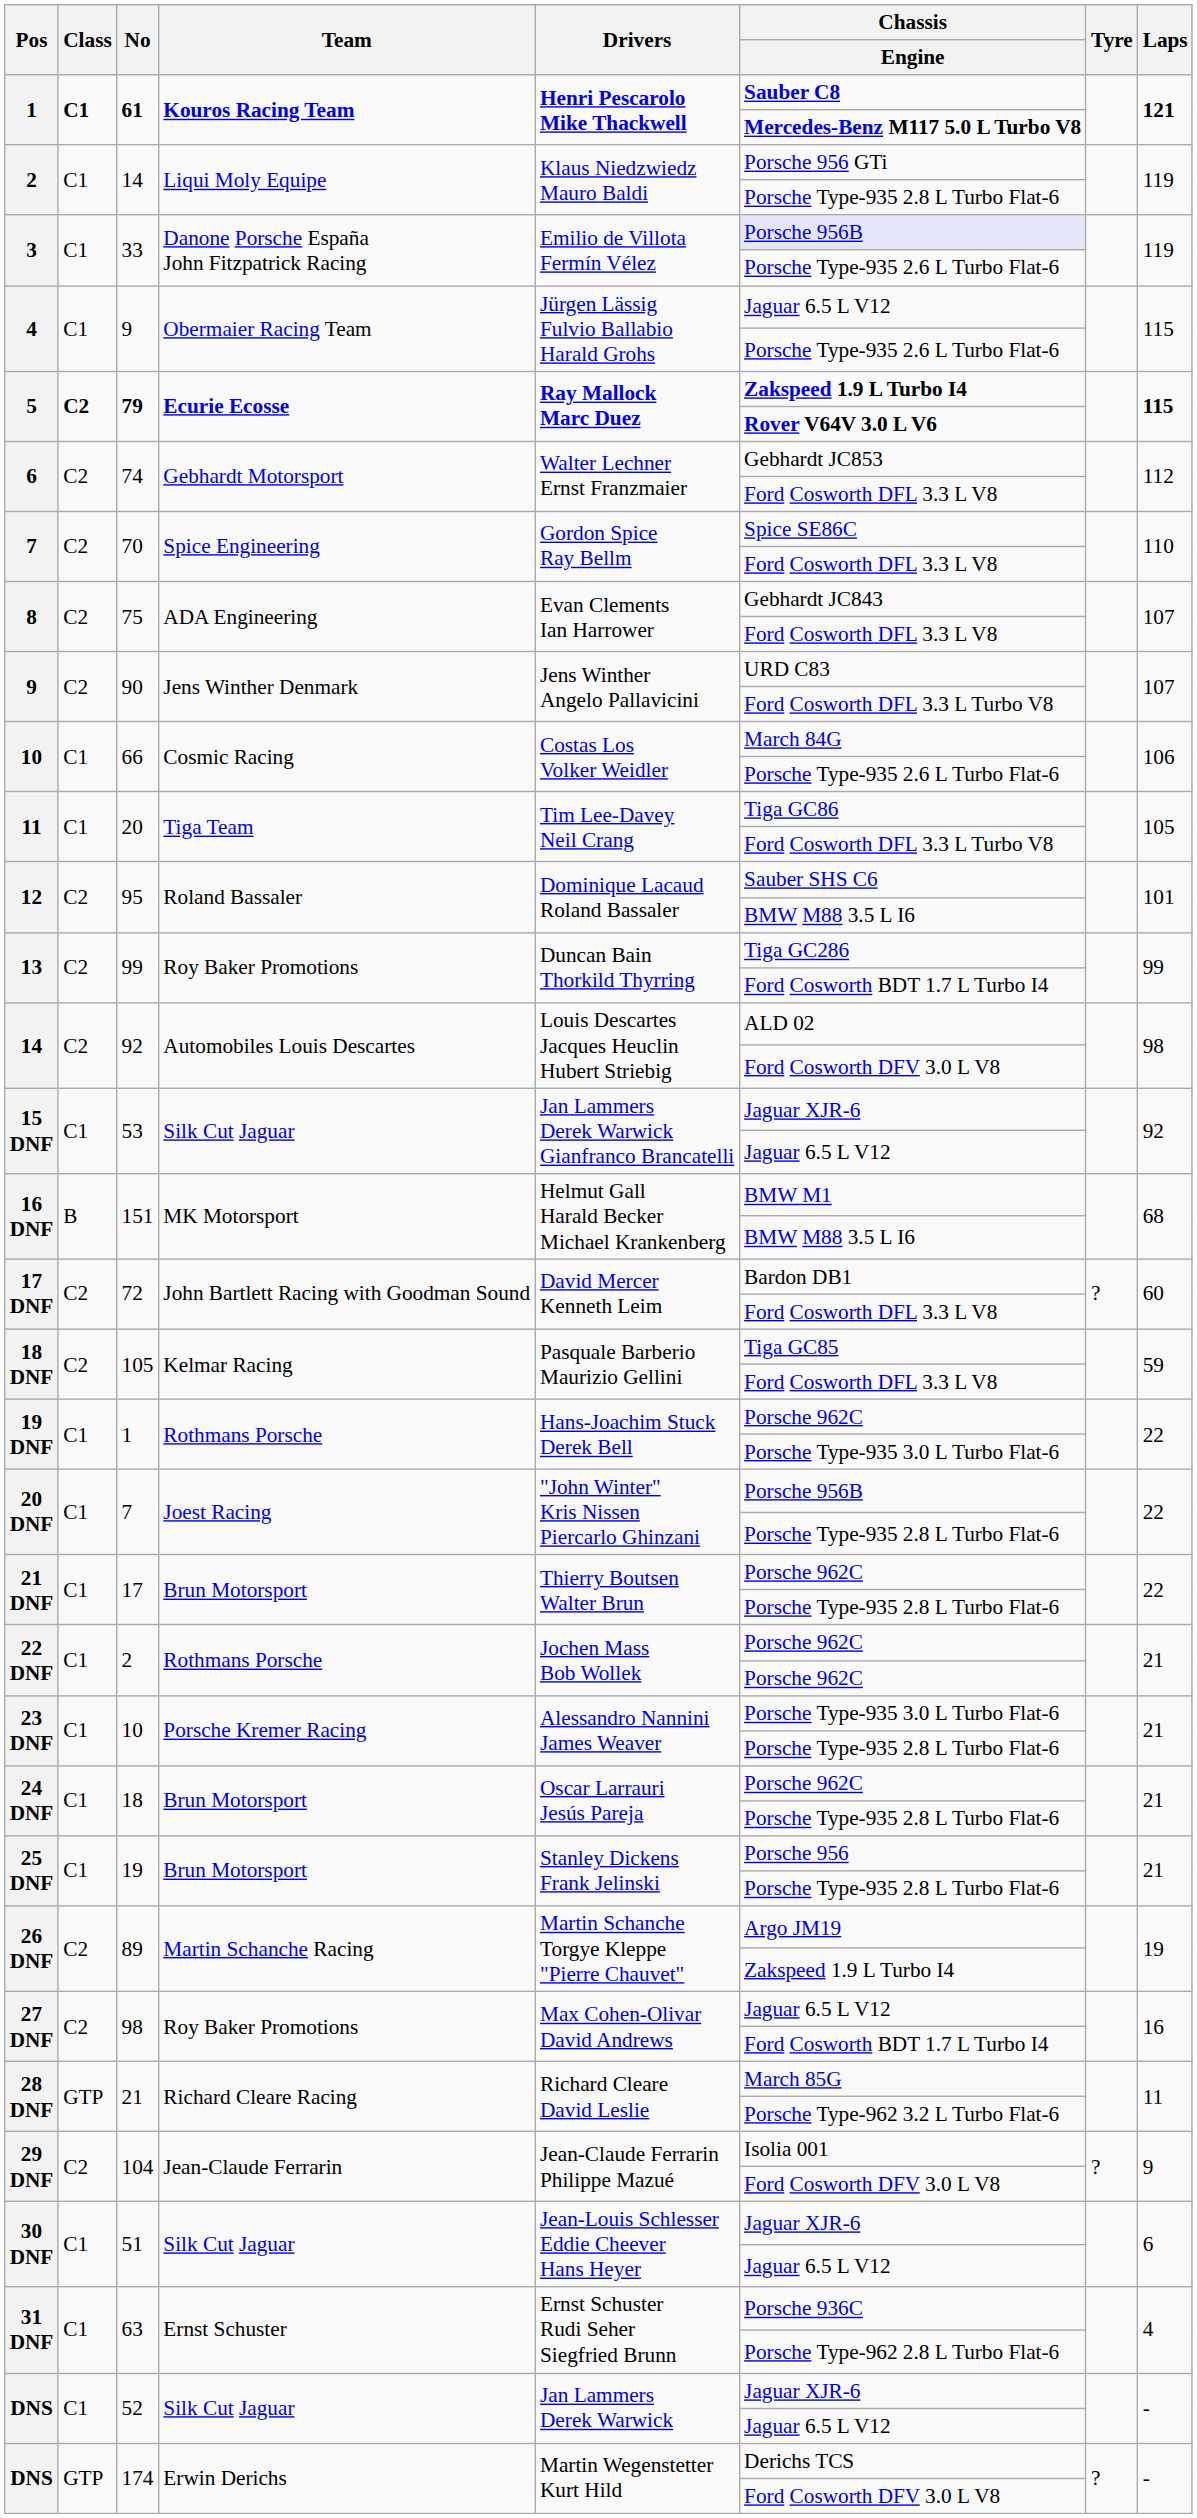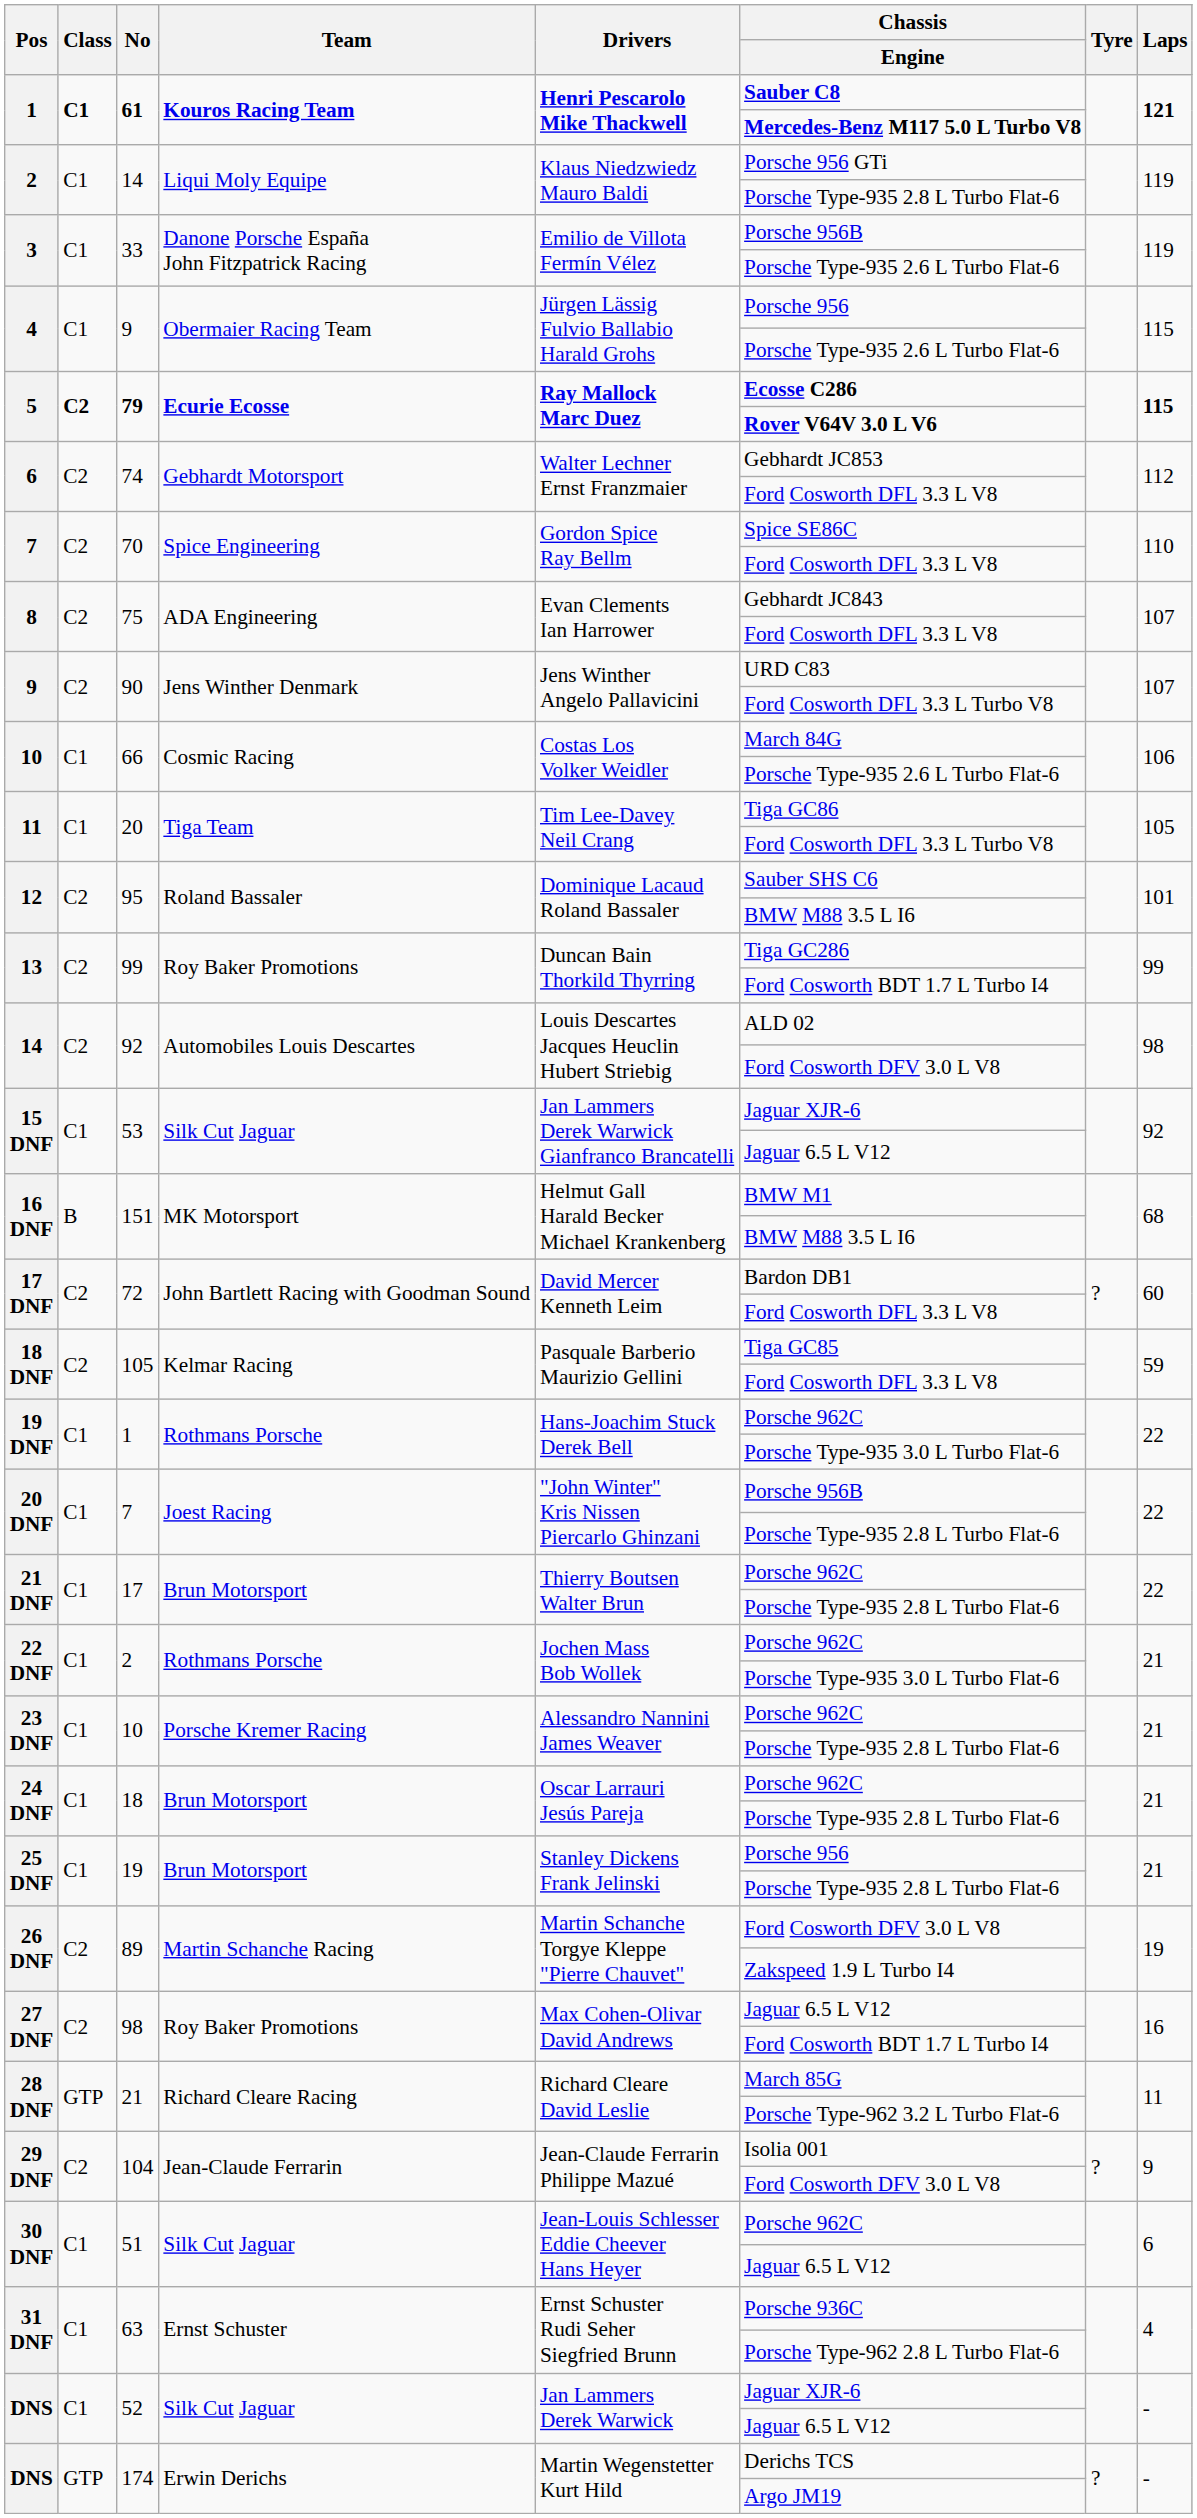(803, 232) lavender background -> (803, 232) no background
(817, 306) Jaguar 6.5 L V12 -> (796, 306) Porsche 956
(856, 388) Zakspeed 1.9 L Turbo I4 -> (801, 388) Ecosse C286
(803, 1677) Porsche 962C -> (902, 1677) Porsche Type-935 3.0 L Turbo Flat-6
(902, 1712) Porsche Type-935 3.0 L Turbo Flat-6 -> (803, 1712) Porsche 962C
(793, 1927) Argo JM19 -> (872, 1927) Ford Cosworth DFV 3.0 L V8
(802, 2223) Jaguar XJR-6 -> (803, 2223) Porsche 962C
(872, 2495) Ford Cosworth DFV 3.0 L V8 -> (793, 2495) Argo JM19
